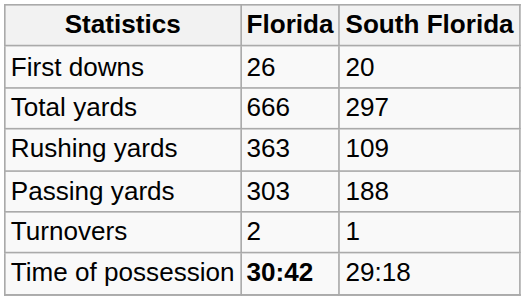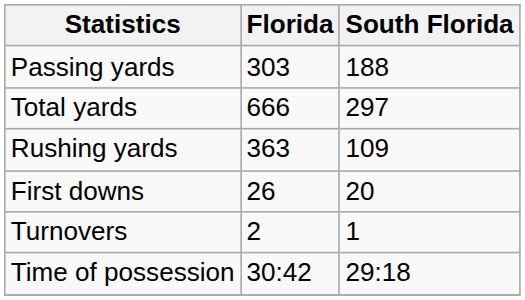rows swapped: (77, 66) <-> (93, 190)
(280, 273) bold -> (279, 273) normal
